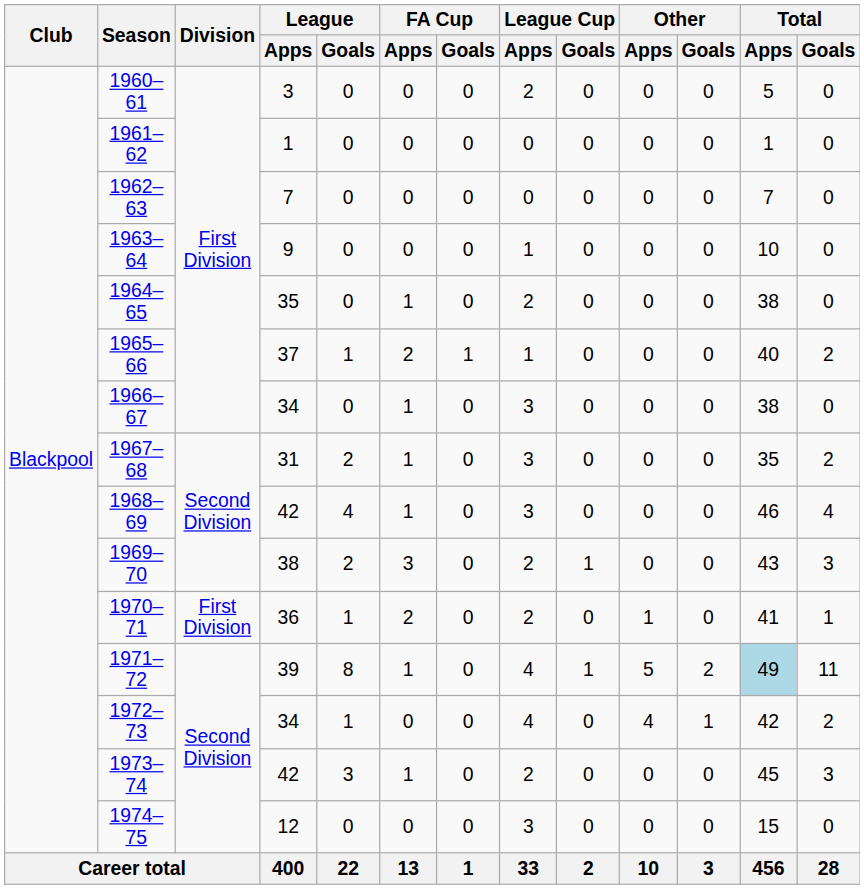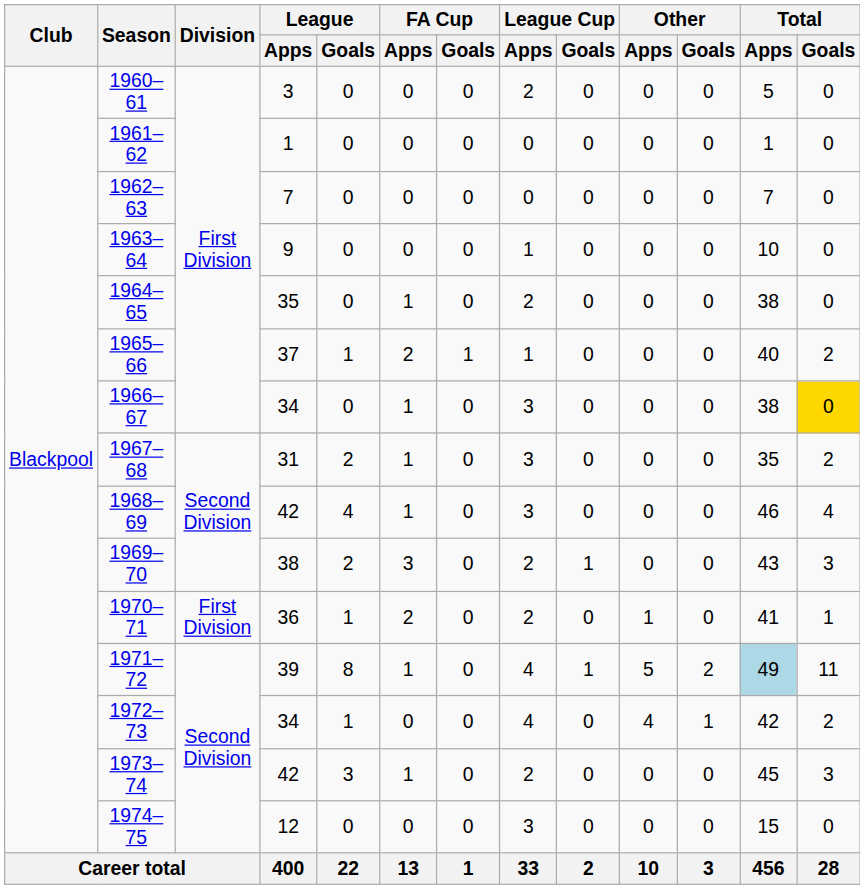(828, 407) no background -> (828, 407) gold background
